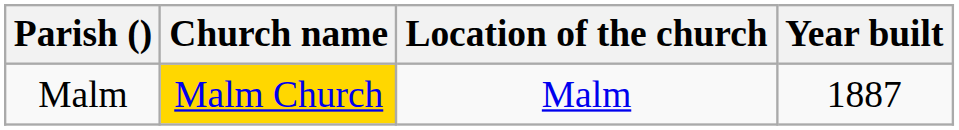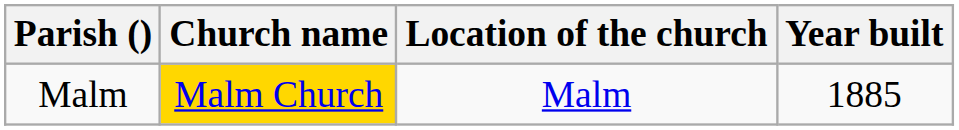(864, 93) 1887 -> (864, 93) 1885
